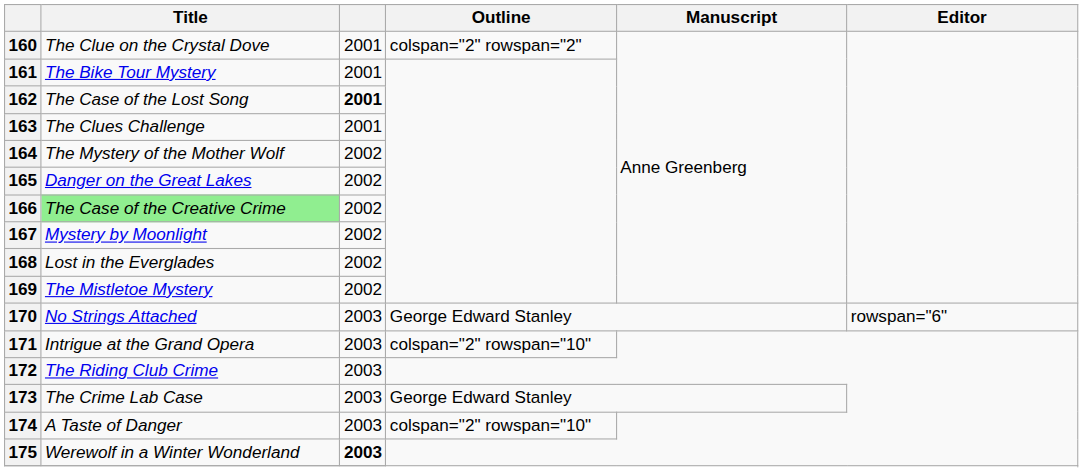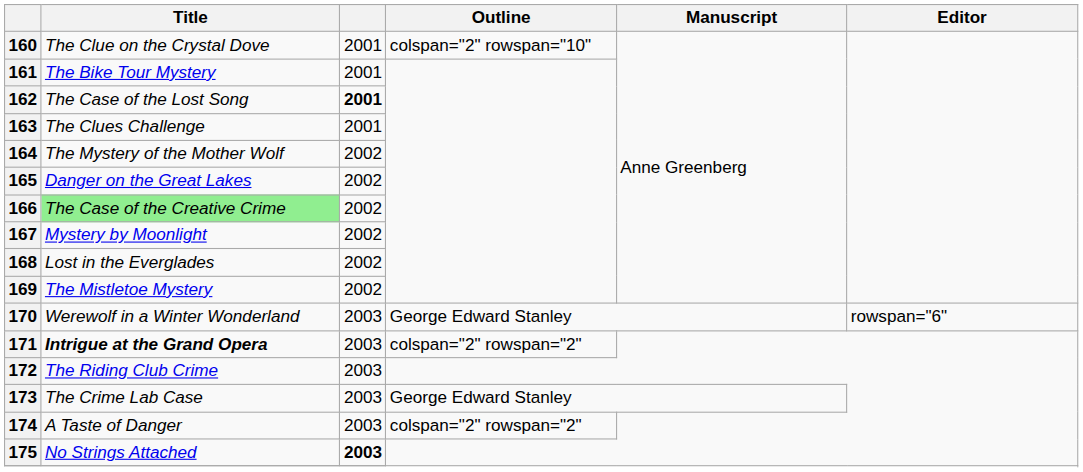(486, 45) colspan="2" rowspan="2" -> (491, 45) colspan="2" rowspan="10"
(121, 316) No Strings Attached -> (172, 316) Werewolf in a Winter Wonderland
(150, 343) normal -> (156, 343) bold
(491, 343) colspan="2" rowspan="10" -> (486, 343) colspan="2" rowspan="2"
(491, 425) colspan="2" rowspan="10" -> (486, 425) colspan="2" rowspan="2"
(172, 452) Werewolf in a Winter Wonderland -> (121, 452) No Strings Attached
